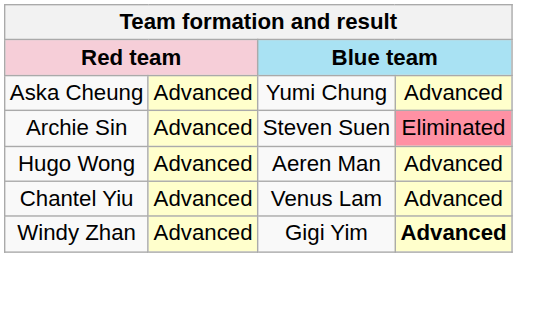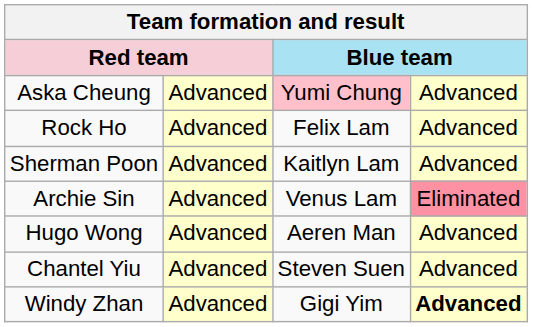(326, 92) no background -> (341, 92) pink background
+ row: (84, 127)
+ row: (84, 163)
(326, 127) Steven Suen -> (341, 198) Venus Lam
(326, 198) Venus Lam -> (341, 269) Steven Suen
